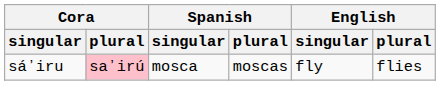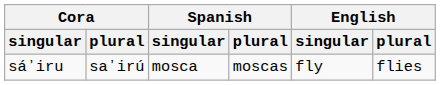(117, 67) pink background -> (117, 67) no background
